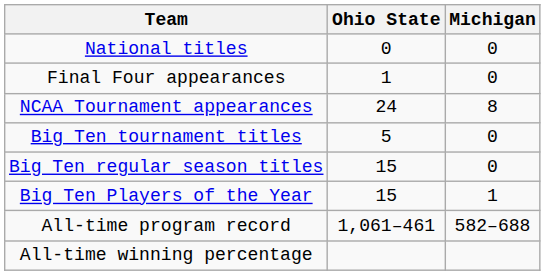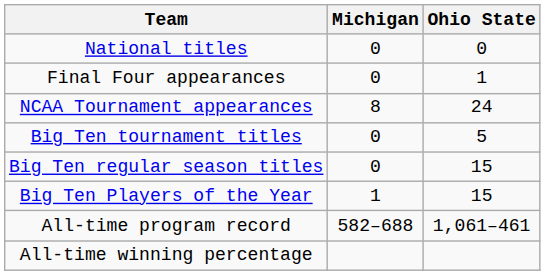columns swapped: (493, 19) <-> (386, 19)
